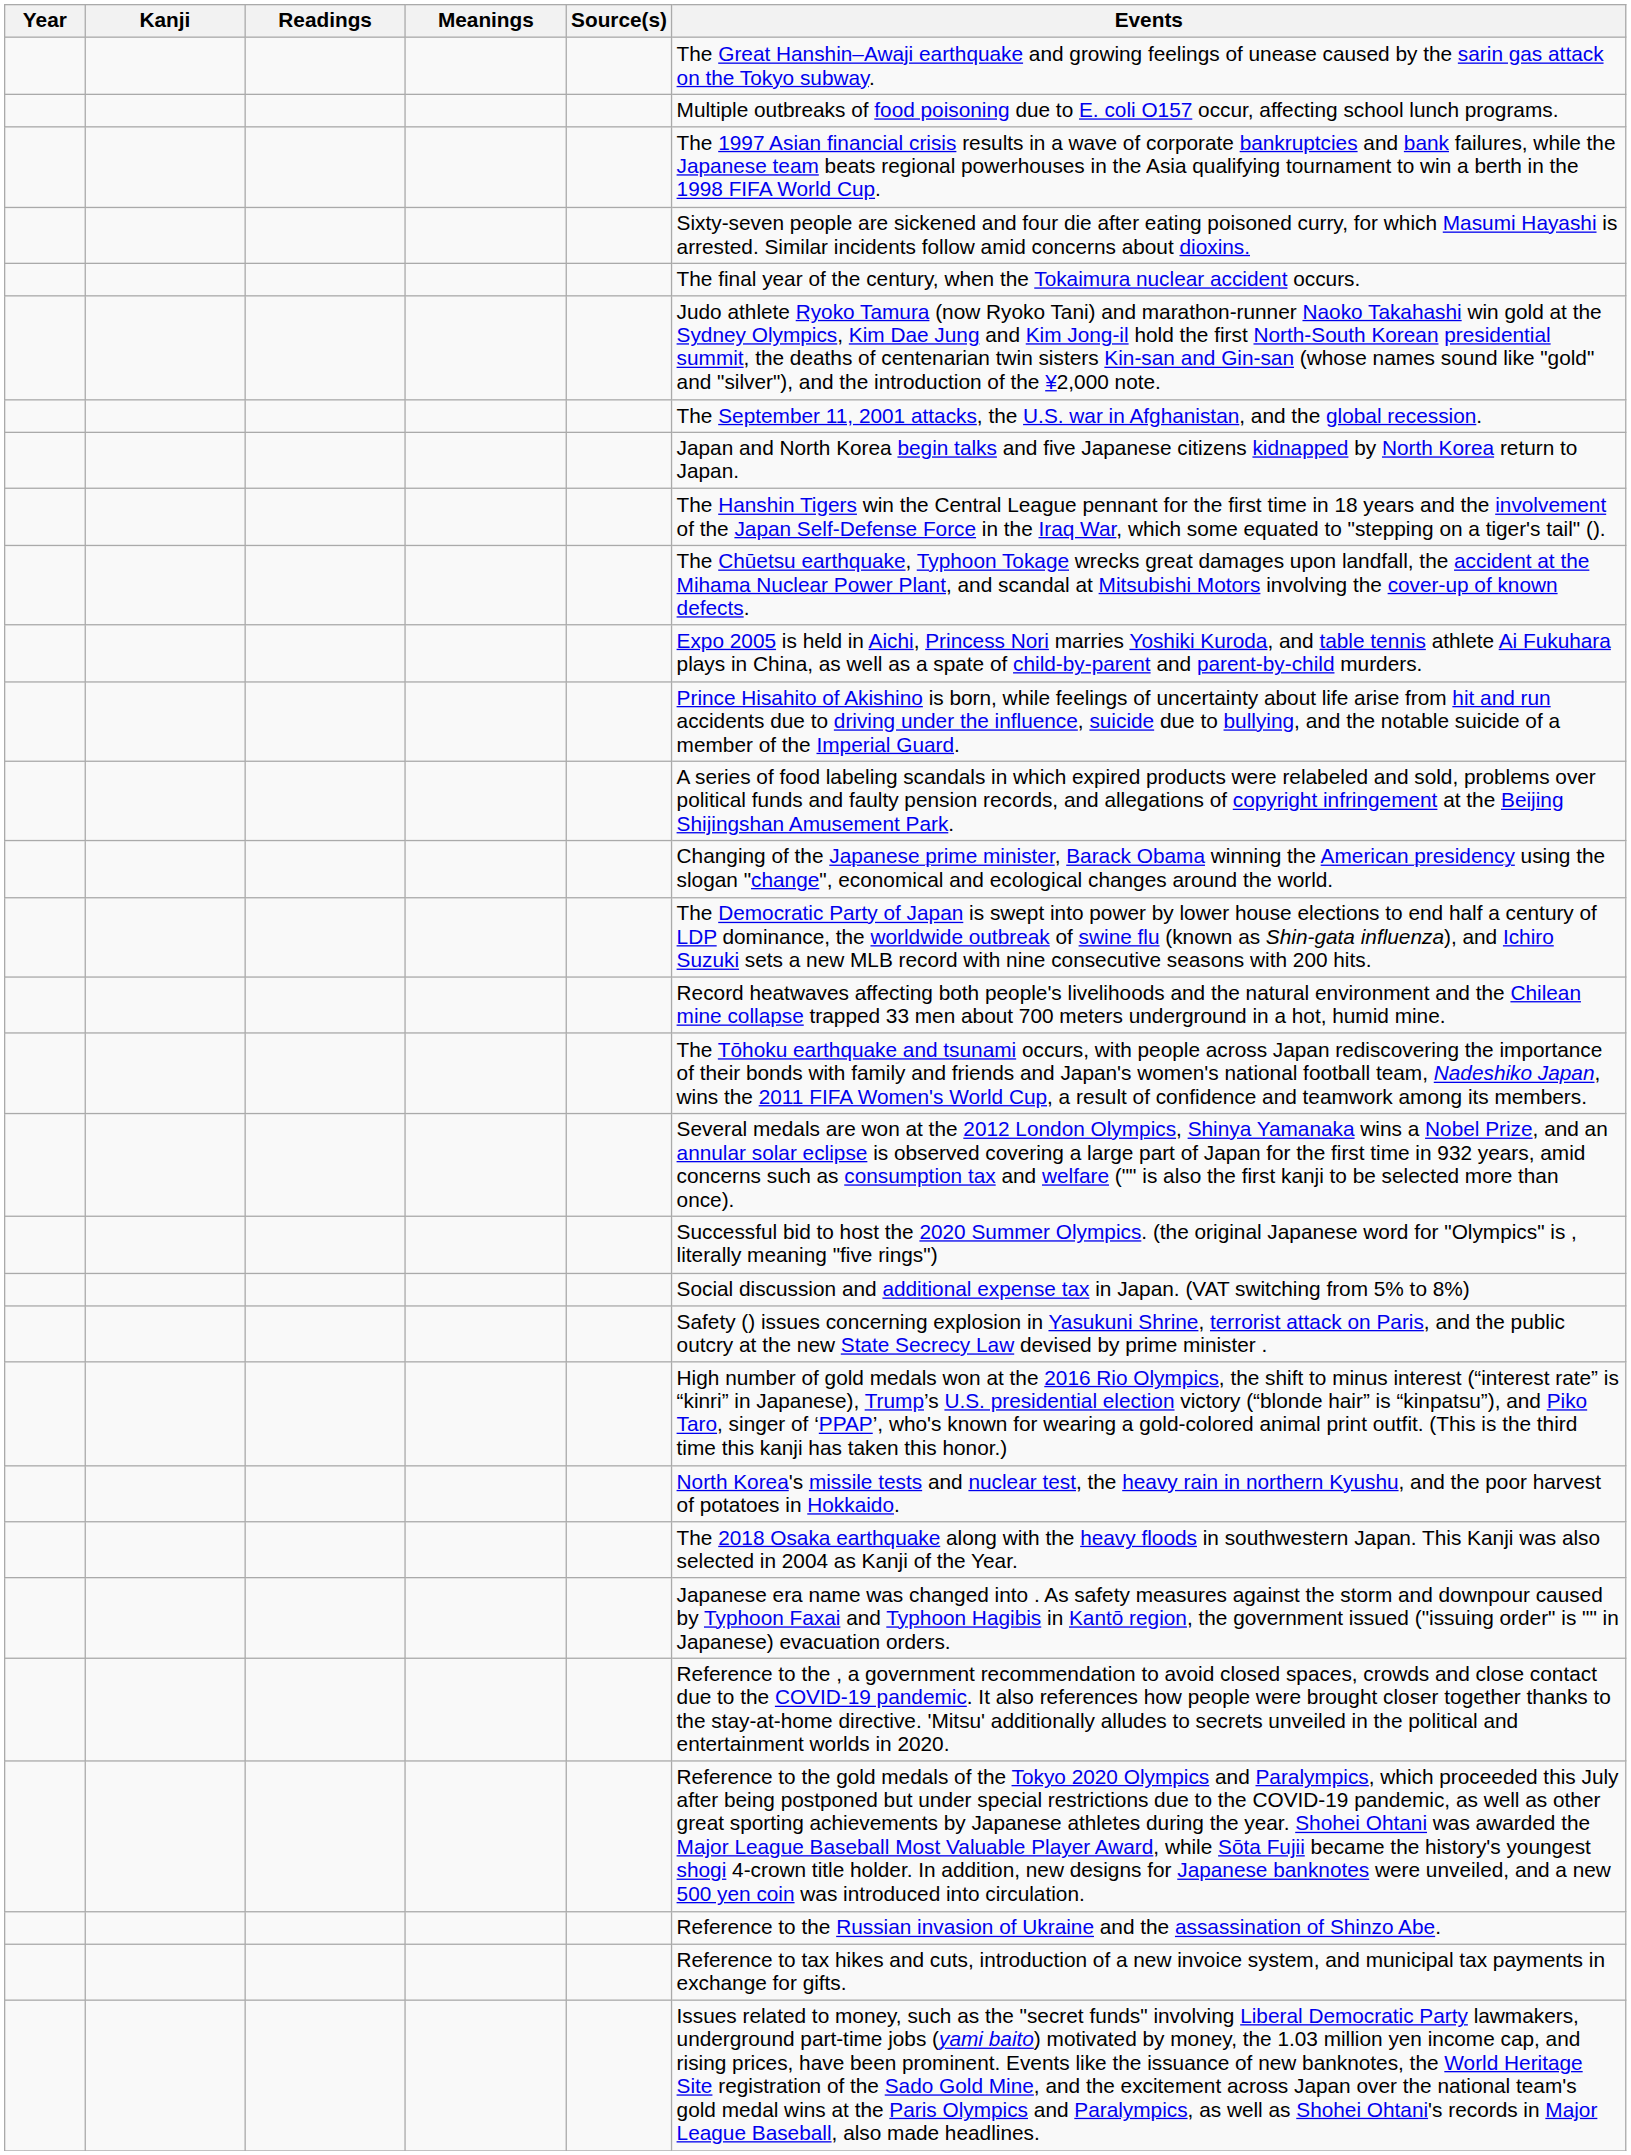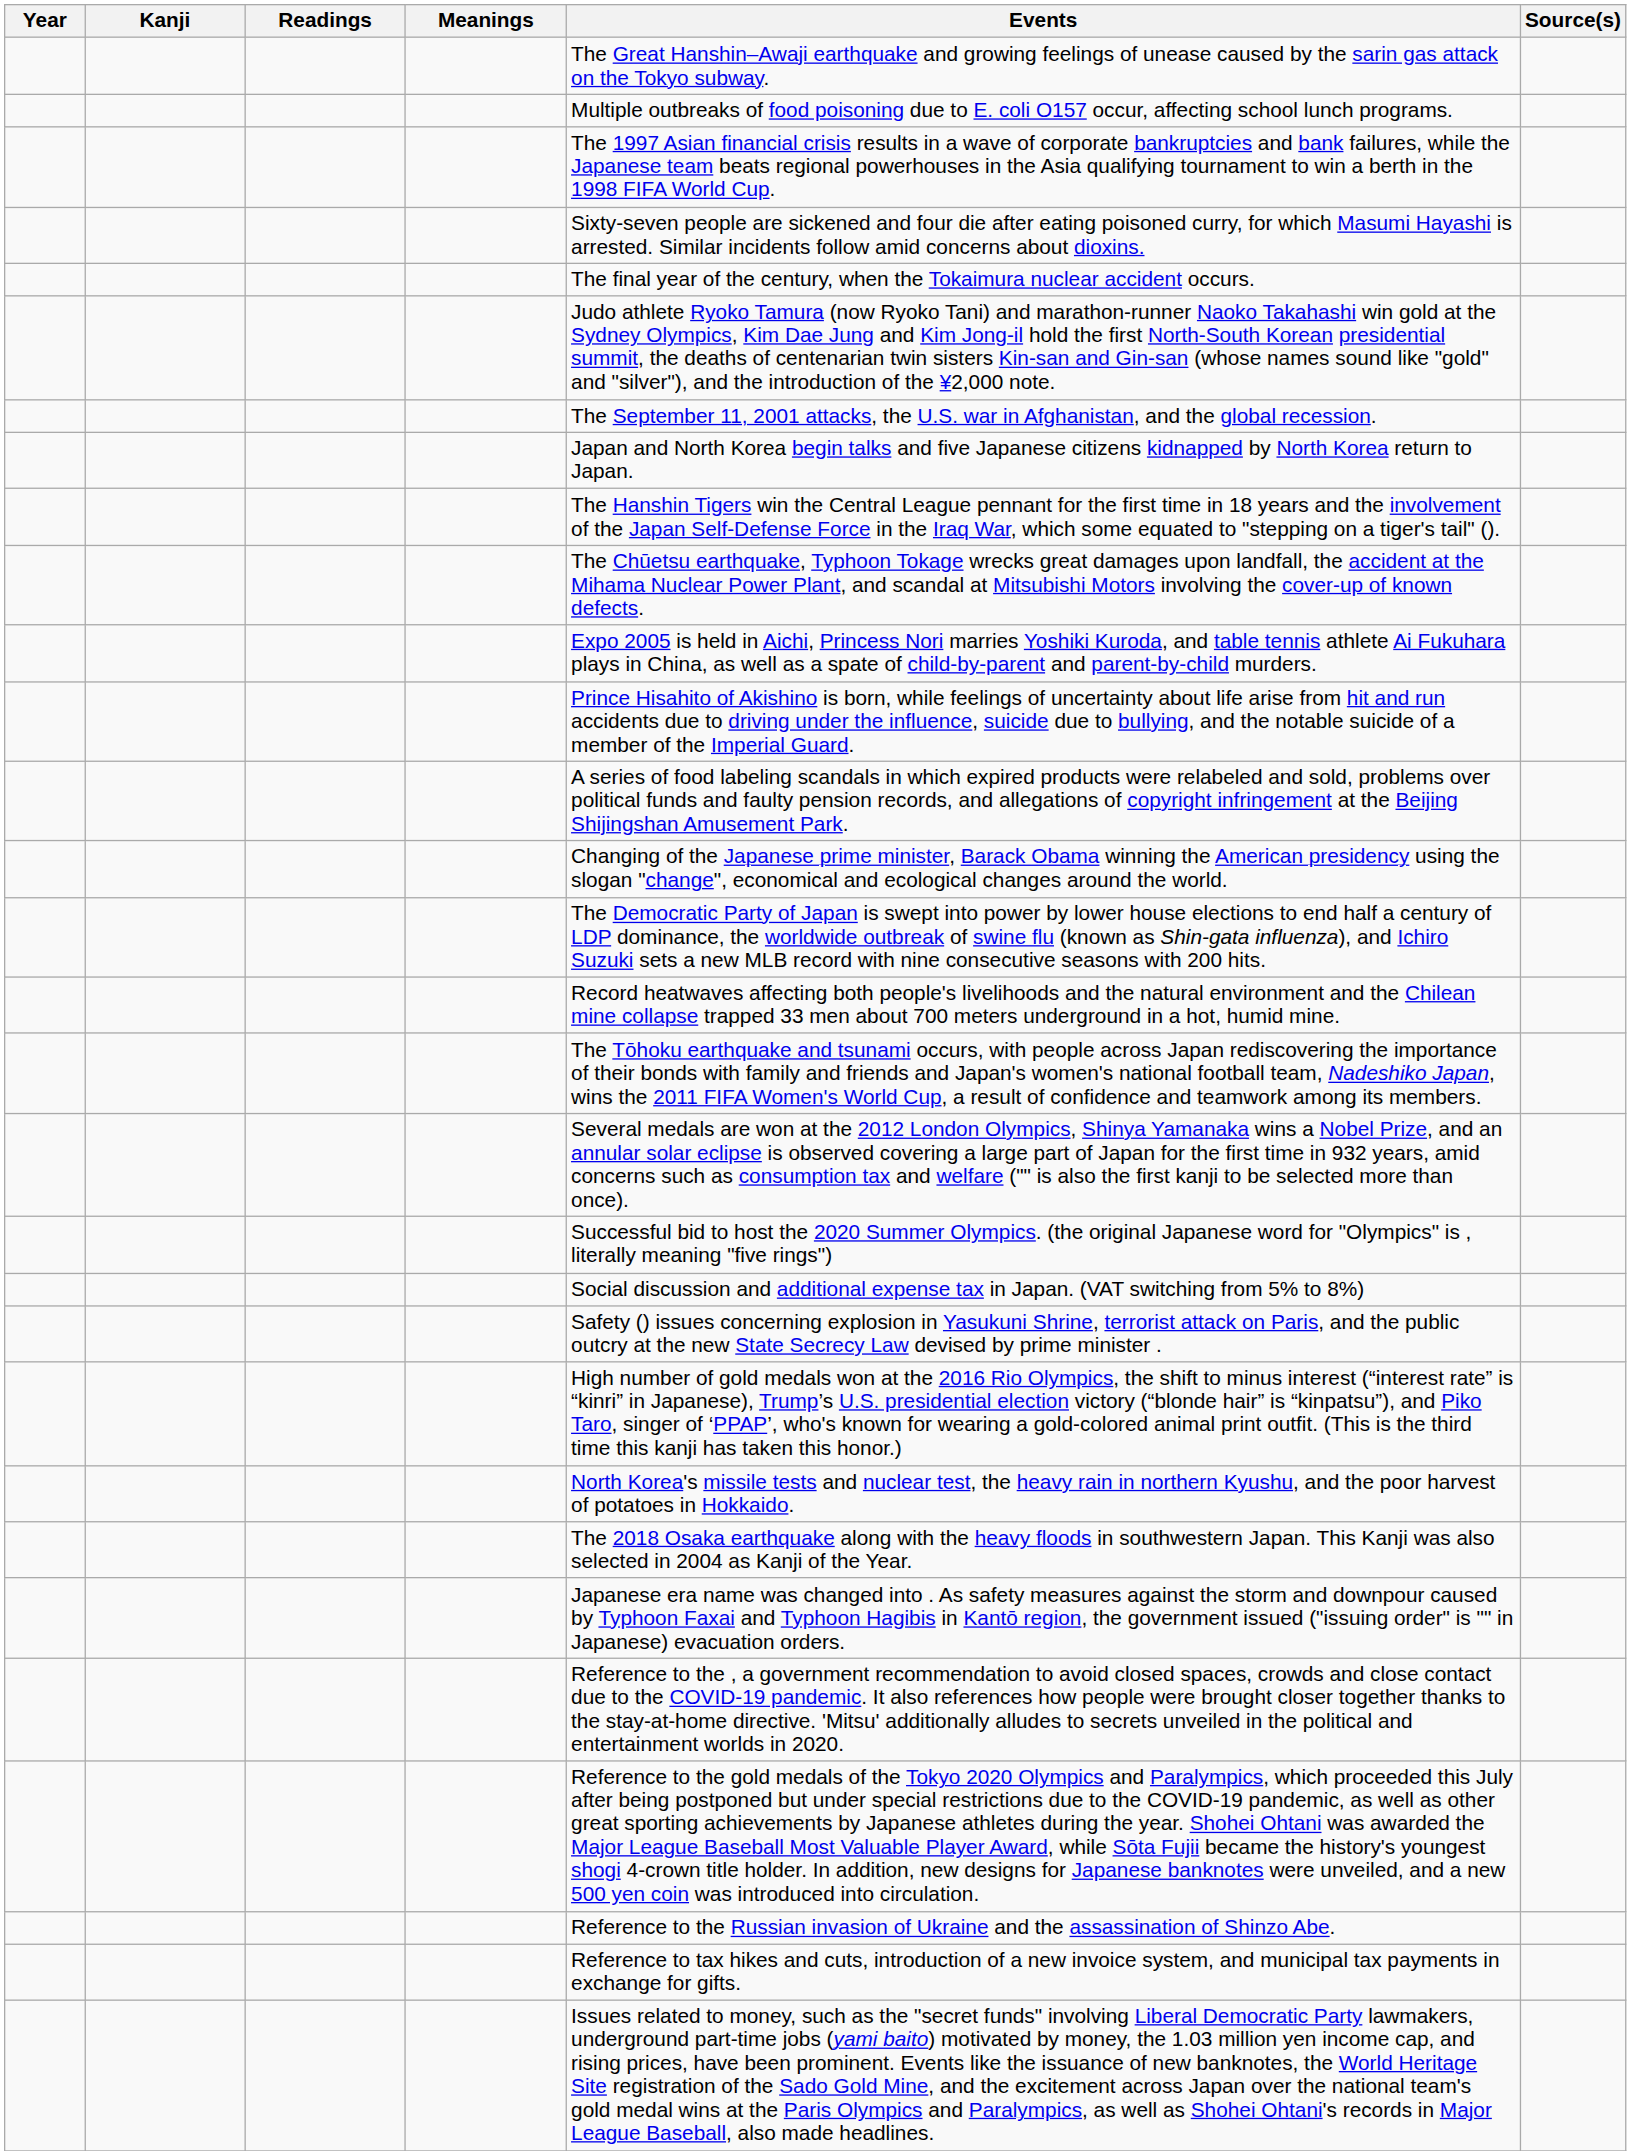columns swapped: (1149, 20) <-> (619, 20)
